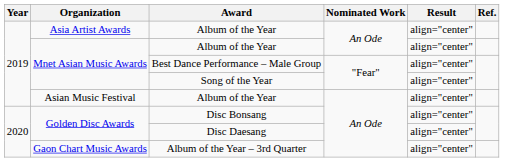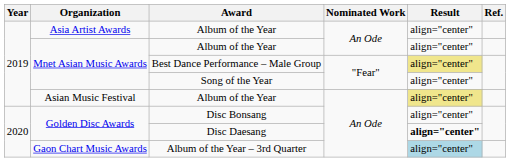(442, 64) no background -> (442, 64) khaki background
(442, 98) no background -> (442, 98) khaki background
(442, 132) normal -> (445, 132) bold
(442, 149) no background -> (442, 149) lightblue background
